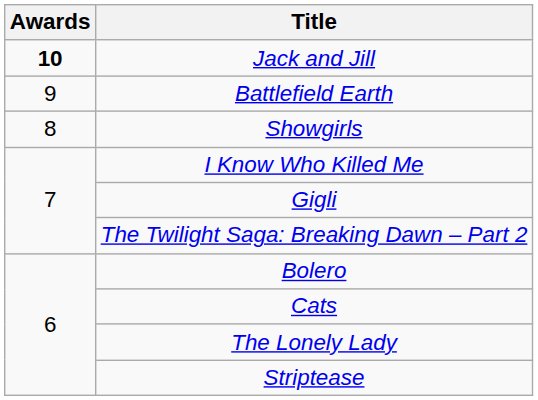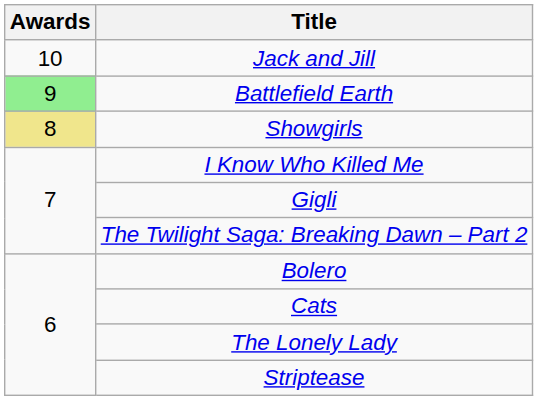(50, 57) bold -> (50, 57) normal
(50, 93) no background -> (50, 93) lightgreen background
(50, 128) no background -> (50, 128) khaki background
